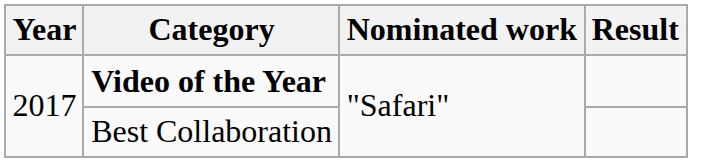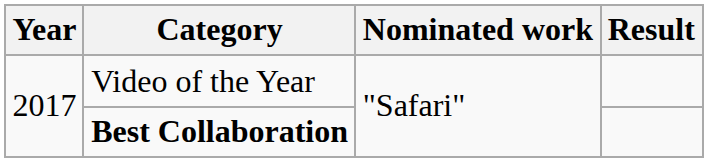(209, 80) bold -> (203, 80) normal
(212, 131) normal -> (220, 131) bold
